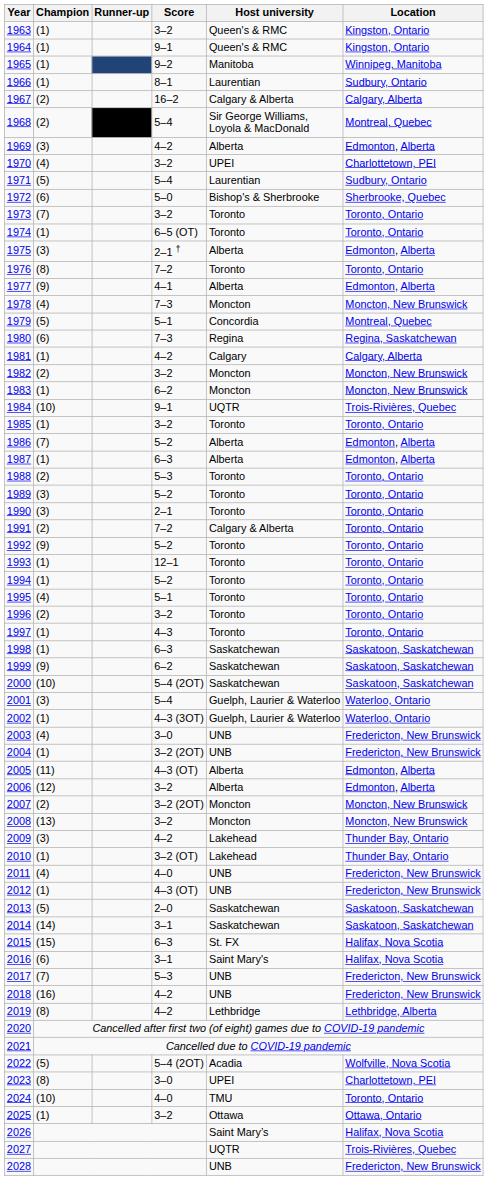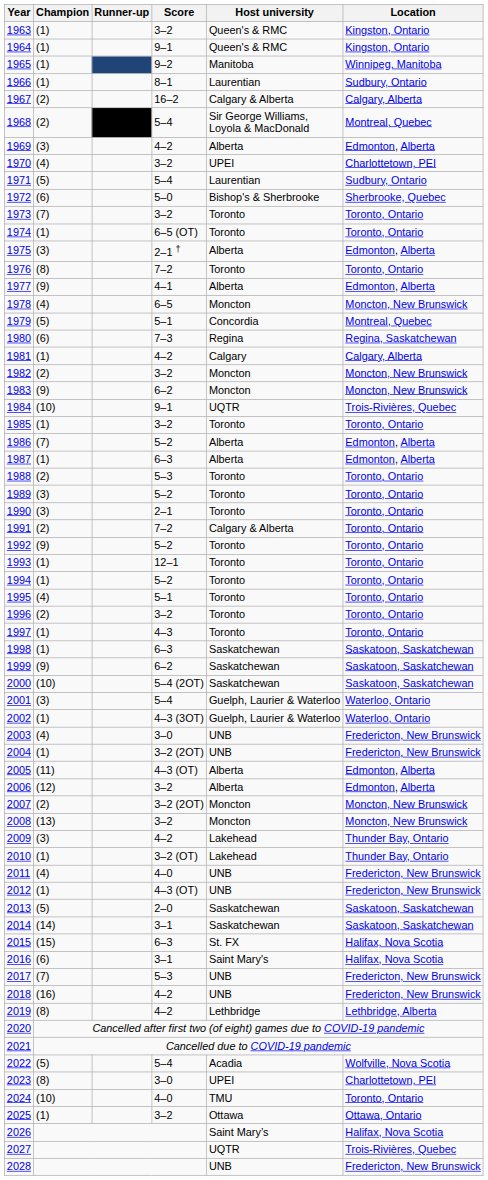(163, 304) 7–3 -> (163, 304) 6–5
(43, 390) (1) -> (43, 390) (9)
(179, 1063) 5–4 (2OT) -> (163, 1063) 5–4
